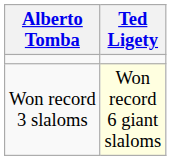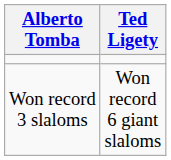(133, 109) lightyellow background -> (133, 109) no background
